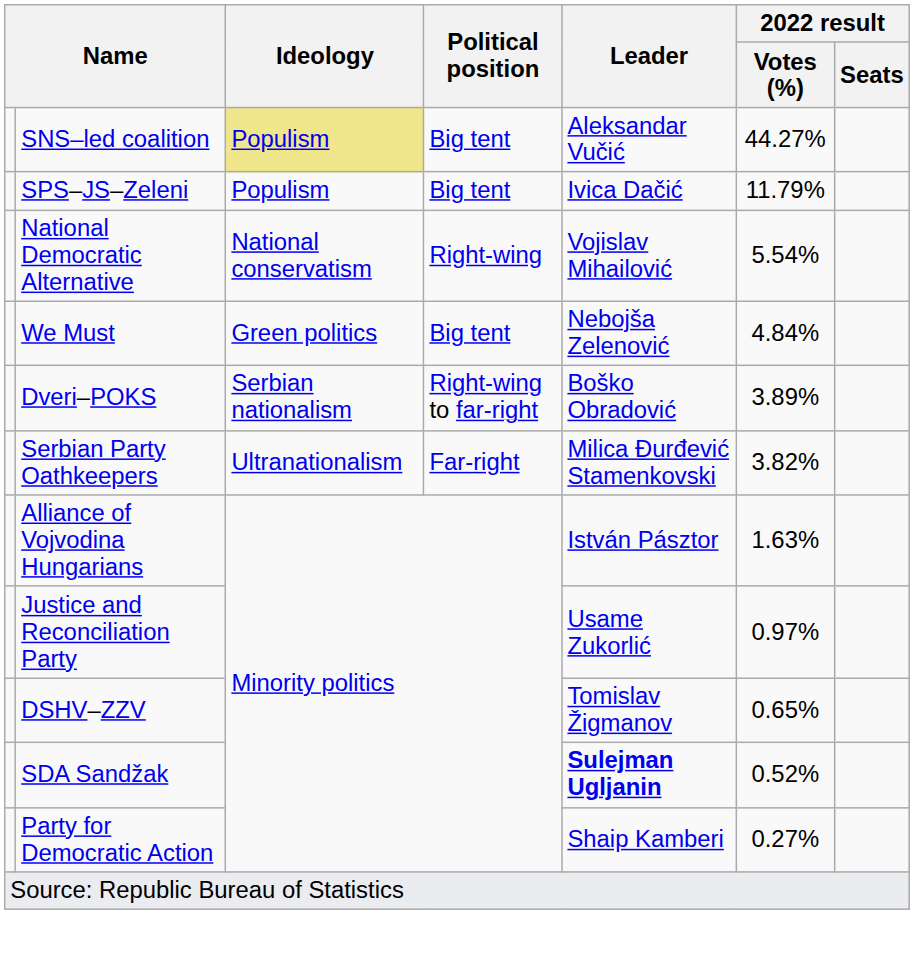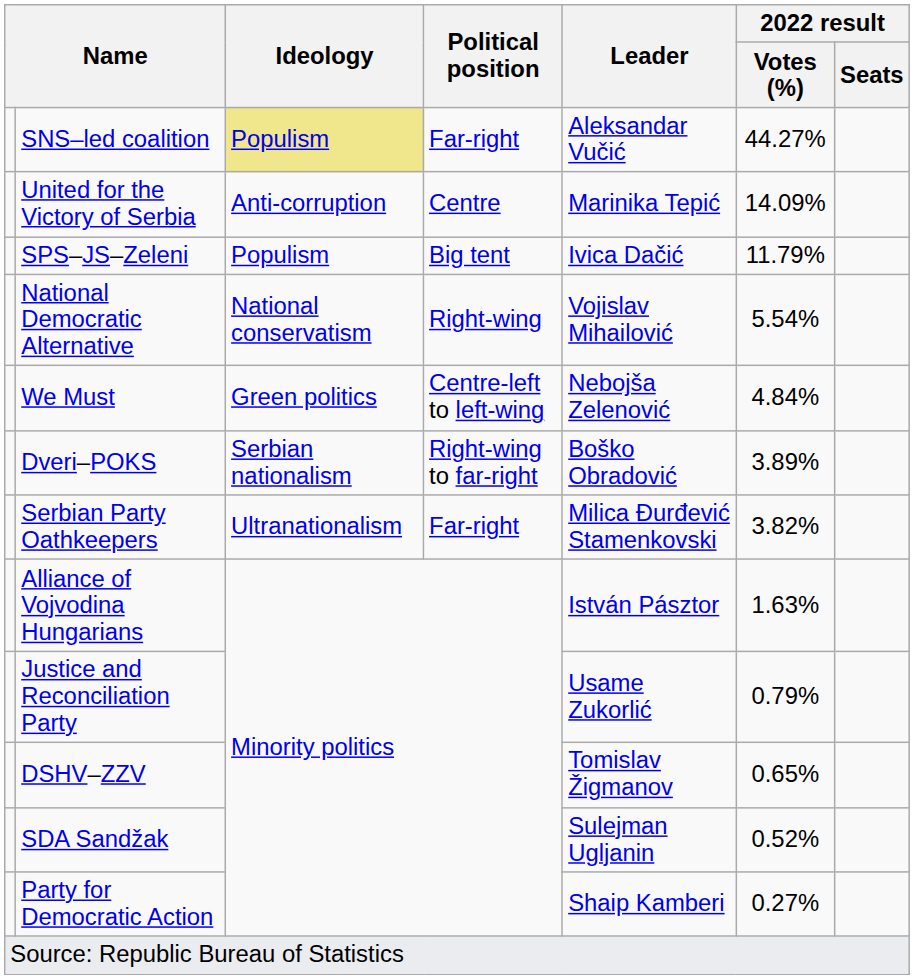(470, 139) Big tent -> (474, 139) Far-right
+ row: (108, 203)
(470, 333) Big tent -> (487, 397) Centre-left to left-wing
(785, 631) 0.97% -> (785, 696) 0.79%
(620, 774) bold -> (618, 839) normal
